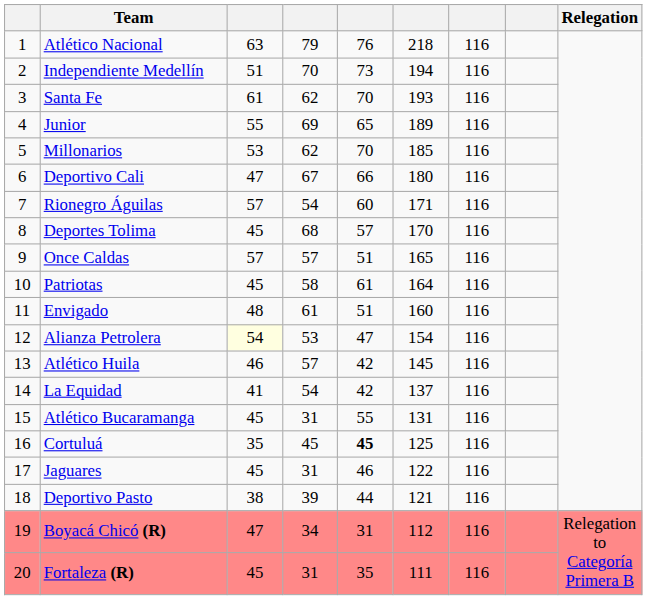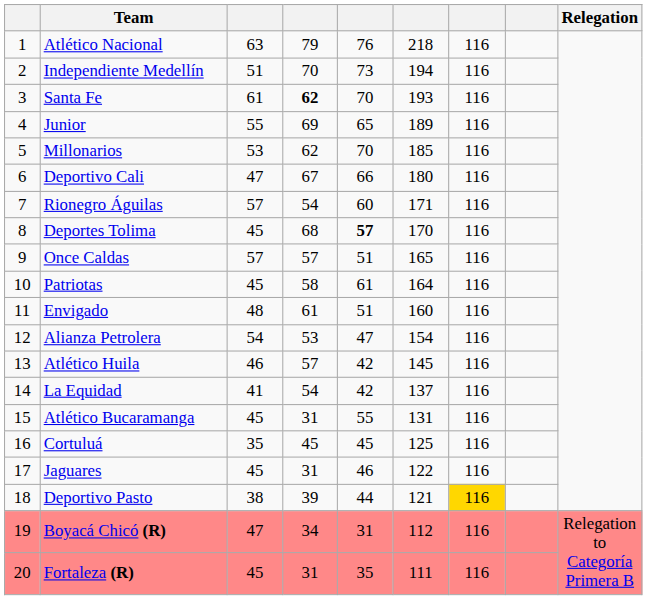(310, 97) normal -> (310, 97) bold
(365, 230) normal -> (365, 230) bold
(255, 337) lightyellow background -> (255, 337) no background
(365, 444) bold -> (365, 444) normal
(477, 497) no background -> (477, 497) gold background
